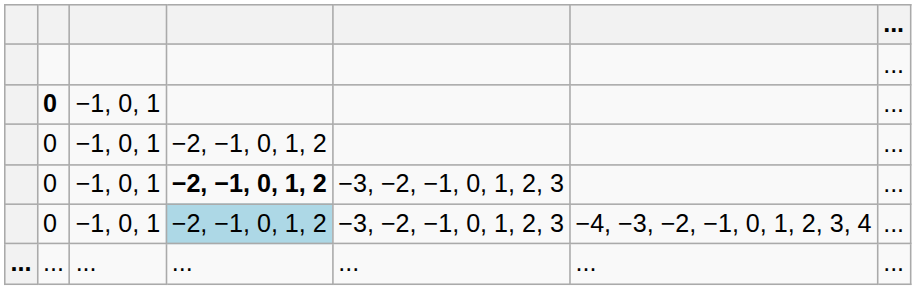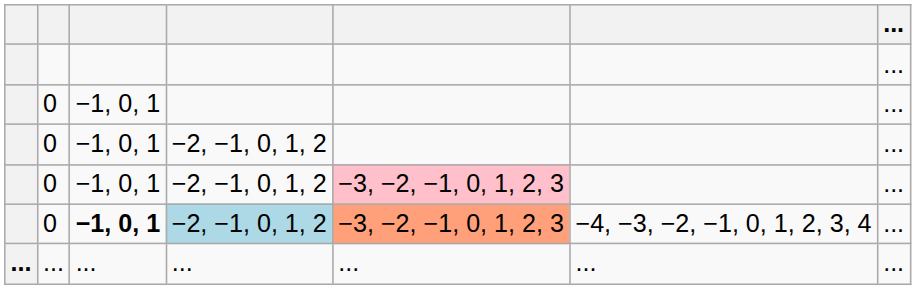(50, 104) bold -> (50, 104) normal
(249, 183) bold -> (249, 183) normal
(451, 183) no background -> (451, 183) pink background
(118, 223) normal -> (118, 223) bold
(451, 223) no background -> (451, 223) lightsalmon background
